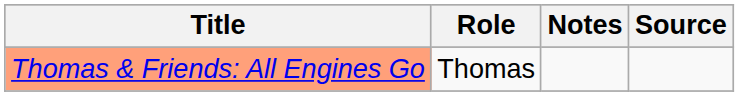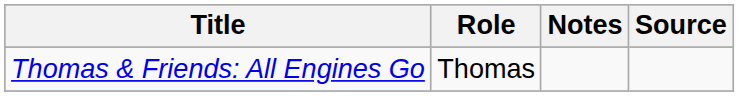(218, 68) lightsalmon background -> (218, 68) no background
